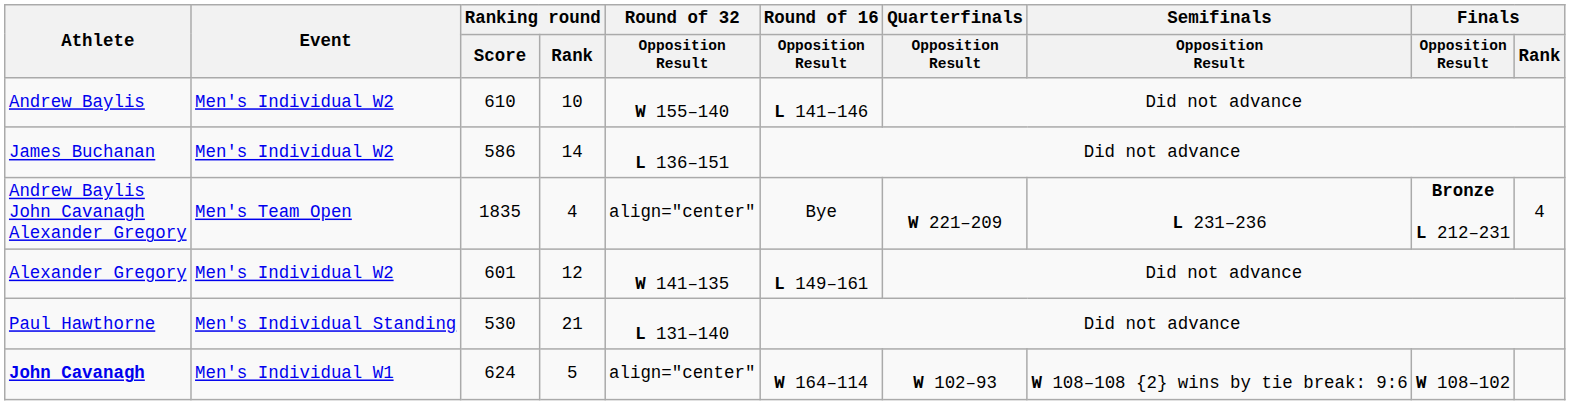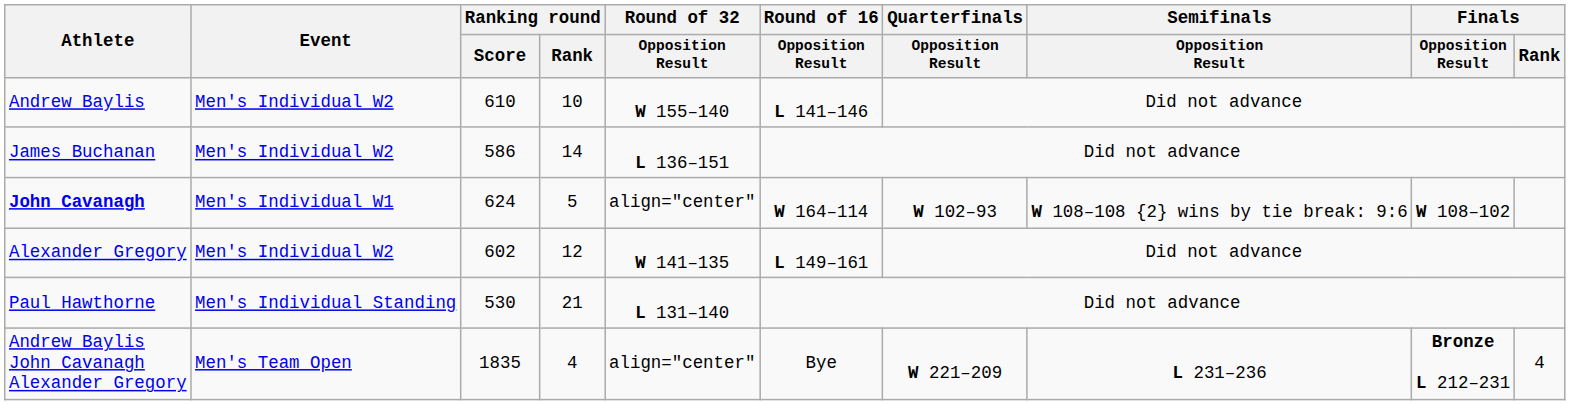rows swapped: (77, 374) <-> (98, 213)
(500, 273) 601 -> (500, 253) 602
